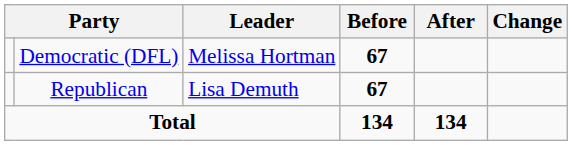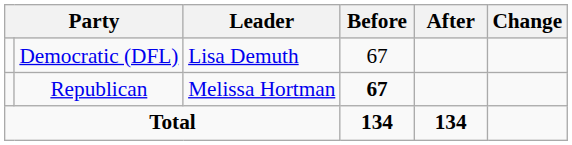(262, 55) Melissa Hortman -> (243, 55) Lisa Demuth
(377, 55) bold -> (377, 55) normal
(243, 88) Lisa Demuth -> (262, 88) Melissa Hortman
